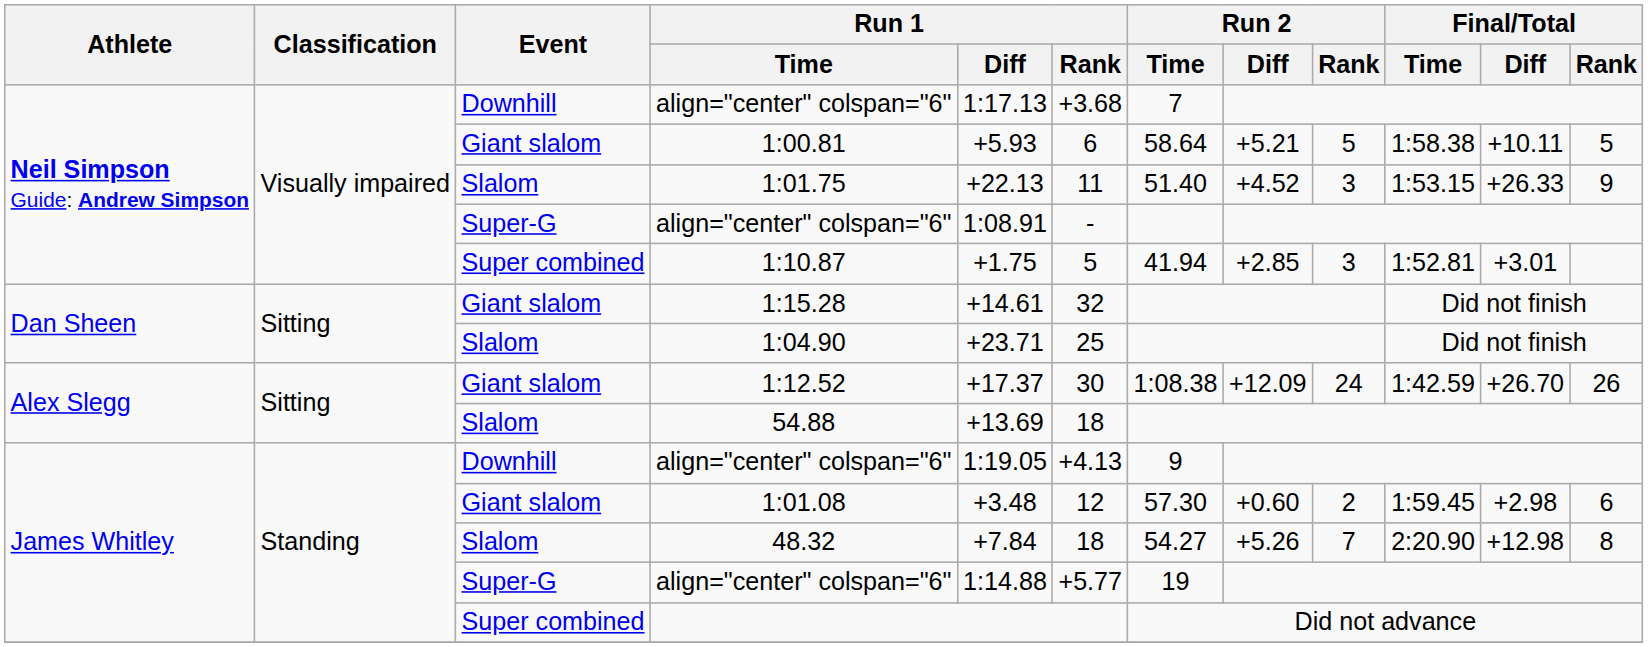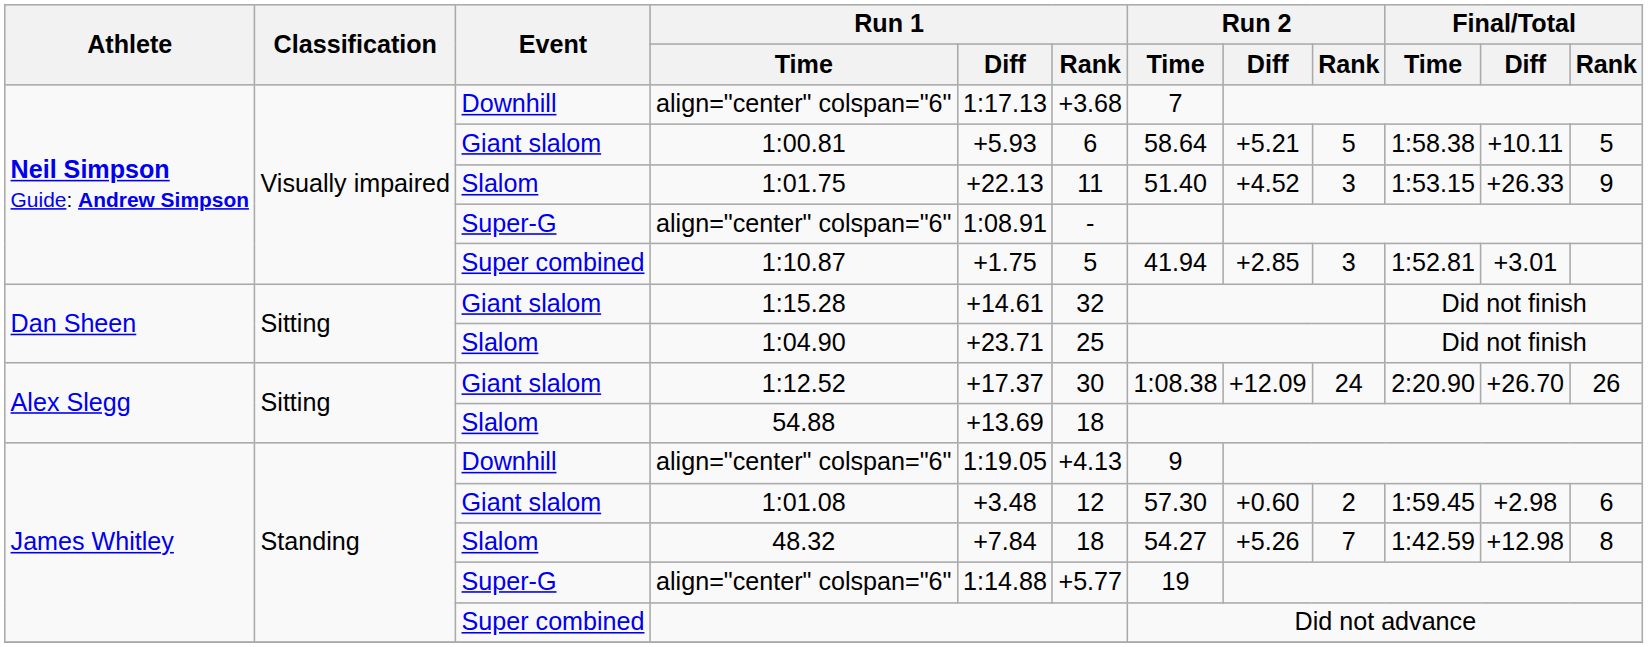(1433, 382) 1:42.59 -> (1433, 382) 2:20.90
(1433, 542) 2:20.90 -> (1433, 542) 1:42.59
